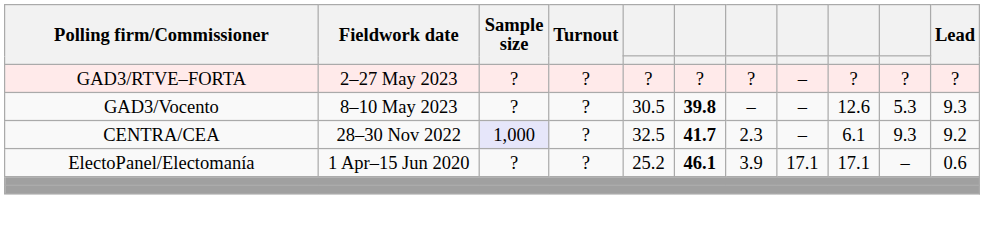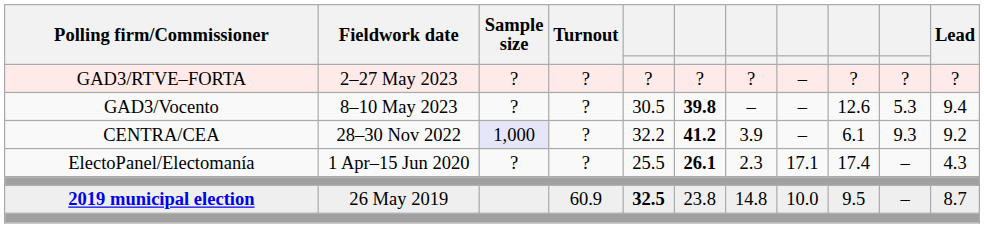(955, 106) 9.3 -> (955, 106) 9.4
(648, 134) 32.5 -> (648, 134) 32.2
(700, 134) 41.7 -> (700, 134) 41.2
(751, 134) 2.3 -> (751, 134) 3.9
(648, 163) 25.2 -> (648, 163) 25.5
(700, 163) 46.1 -> (700, 163) 26.1
(751, 163) 3.9 -> (751, 163) 2.3
(854, 163) 17.1 -> (854, 163) 17.4
(955, 163) 0.6 -> (955, 163) 4.3
+ row: (161, 199)
